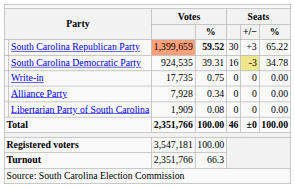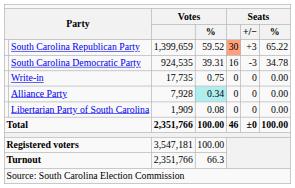(173, 47) lightsalmon background -> (173, 47) no background
(213, 47) bold -> (213, 47) normal
(234, 47) no background -> (234, 47) lightsalmon background
(253, 63) khaki background -> (253, 63) no background
(216, 94) no background -> (216, 94) paleturquoise background
